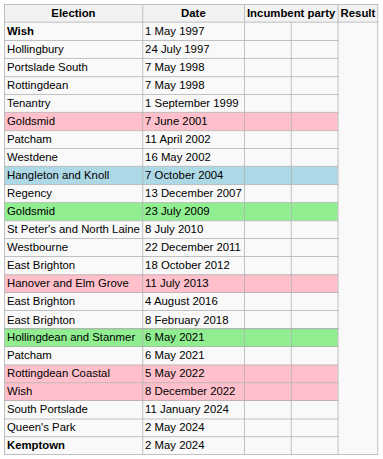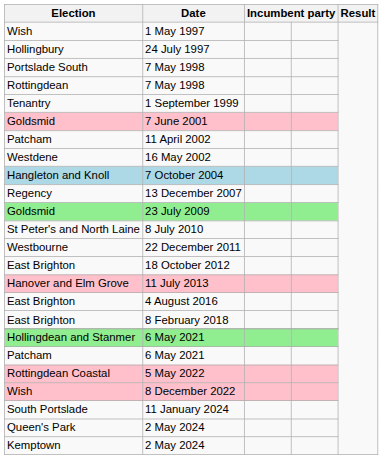(20, 31) bold -> (20, 31) normal
(36, 445) bold -> (34, 445) normal
